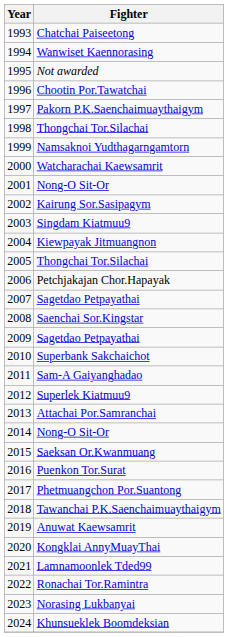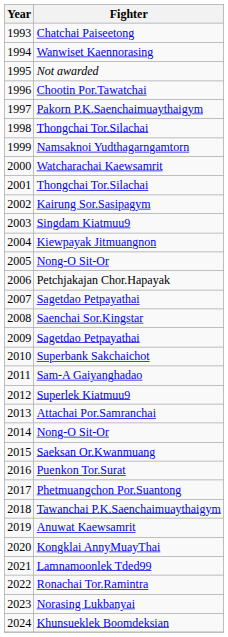(73, 185) Nong-O Sit-Or -> (92, 185) Thongchai Tor.Silachai
(92, 261) Thongchai Tor.Silachai -> (73, 261) Nong-O Sit-Or
